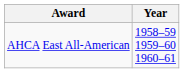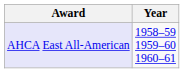(68, 45) no background -> (68, 45) lavender background
